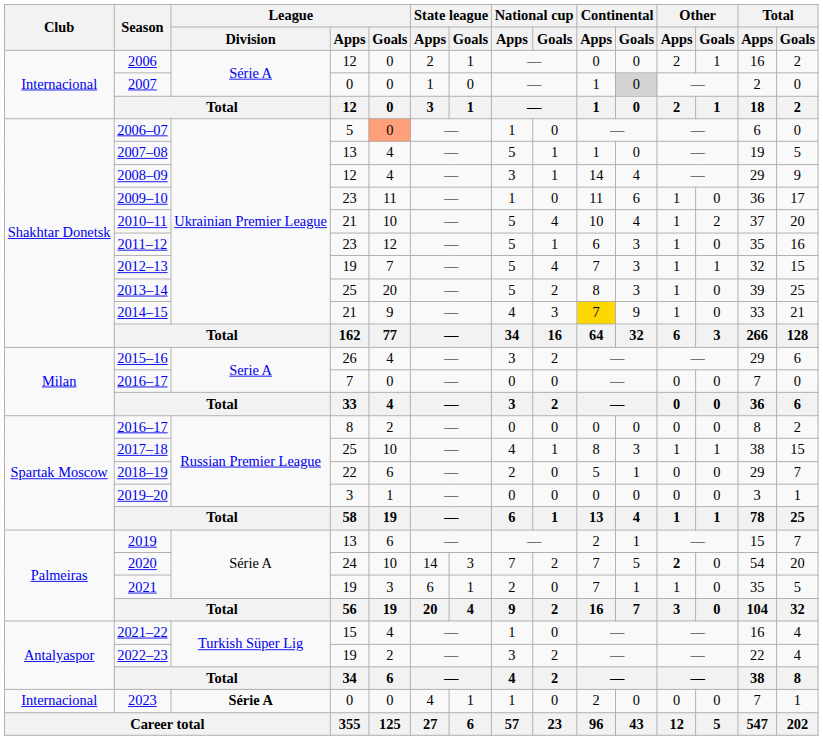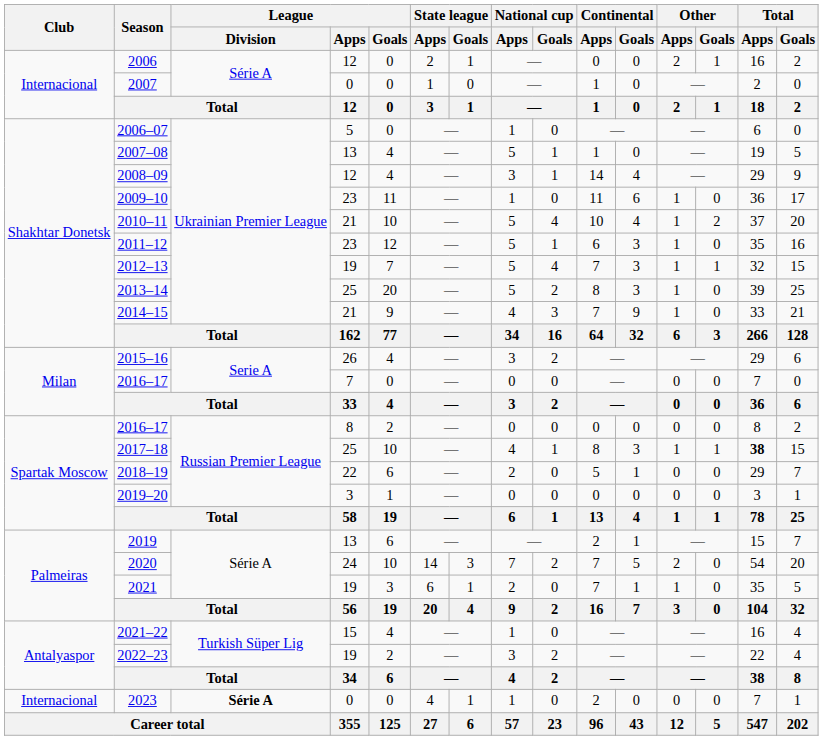(636, 84) lightgrey background -> (636, 84) no background
(390, 130) lightsalmon background -> (390, 130) no background
(596, 312) gold background -> (596, 312) no background
(757, 449) normal -> (757, 449) bold
(677, 564) bold -> (677, 564) normal
